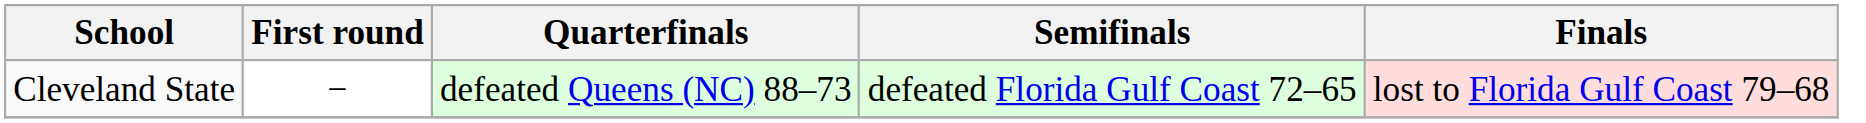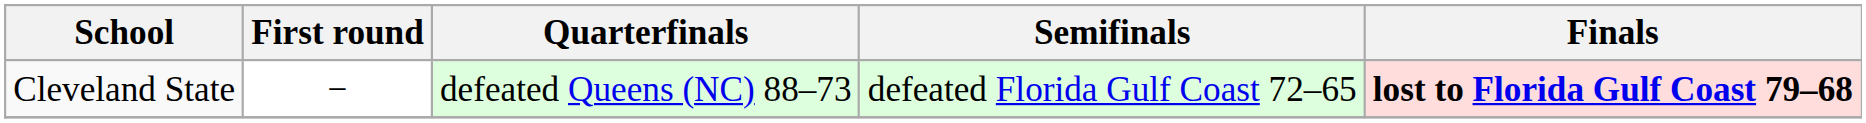(1601, 88) normal -> (1613, 88) bold
